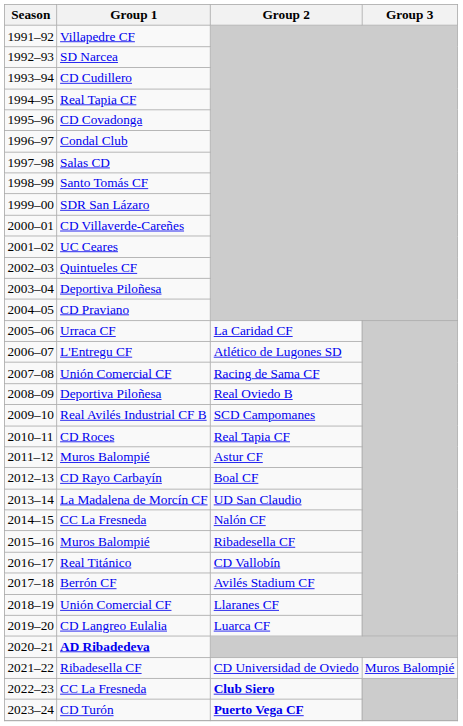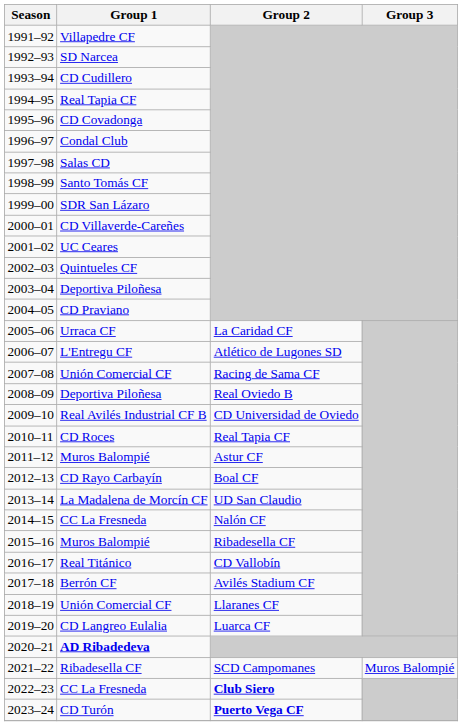(264, 415) SCD Campomanes -> (286, 415) CD Universidad de Oviedo
(286, 667) CD Universidad de Oviedo -> (264, 667) SCD Campomanes
